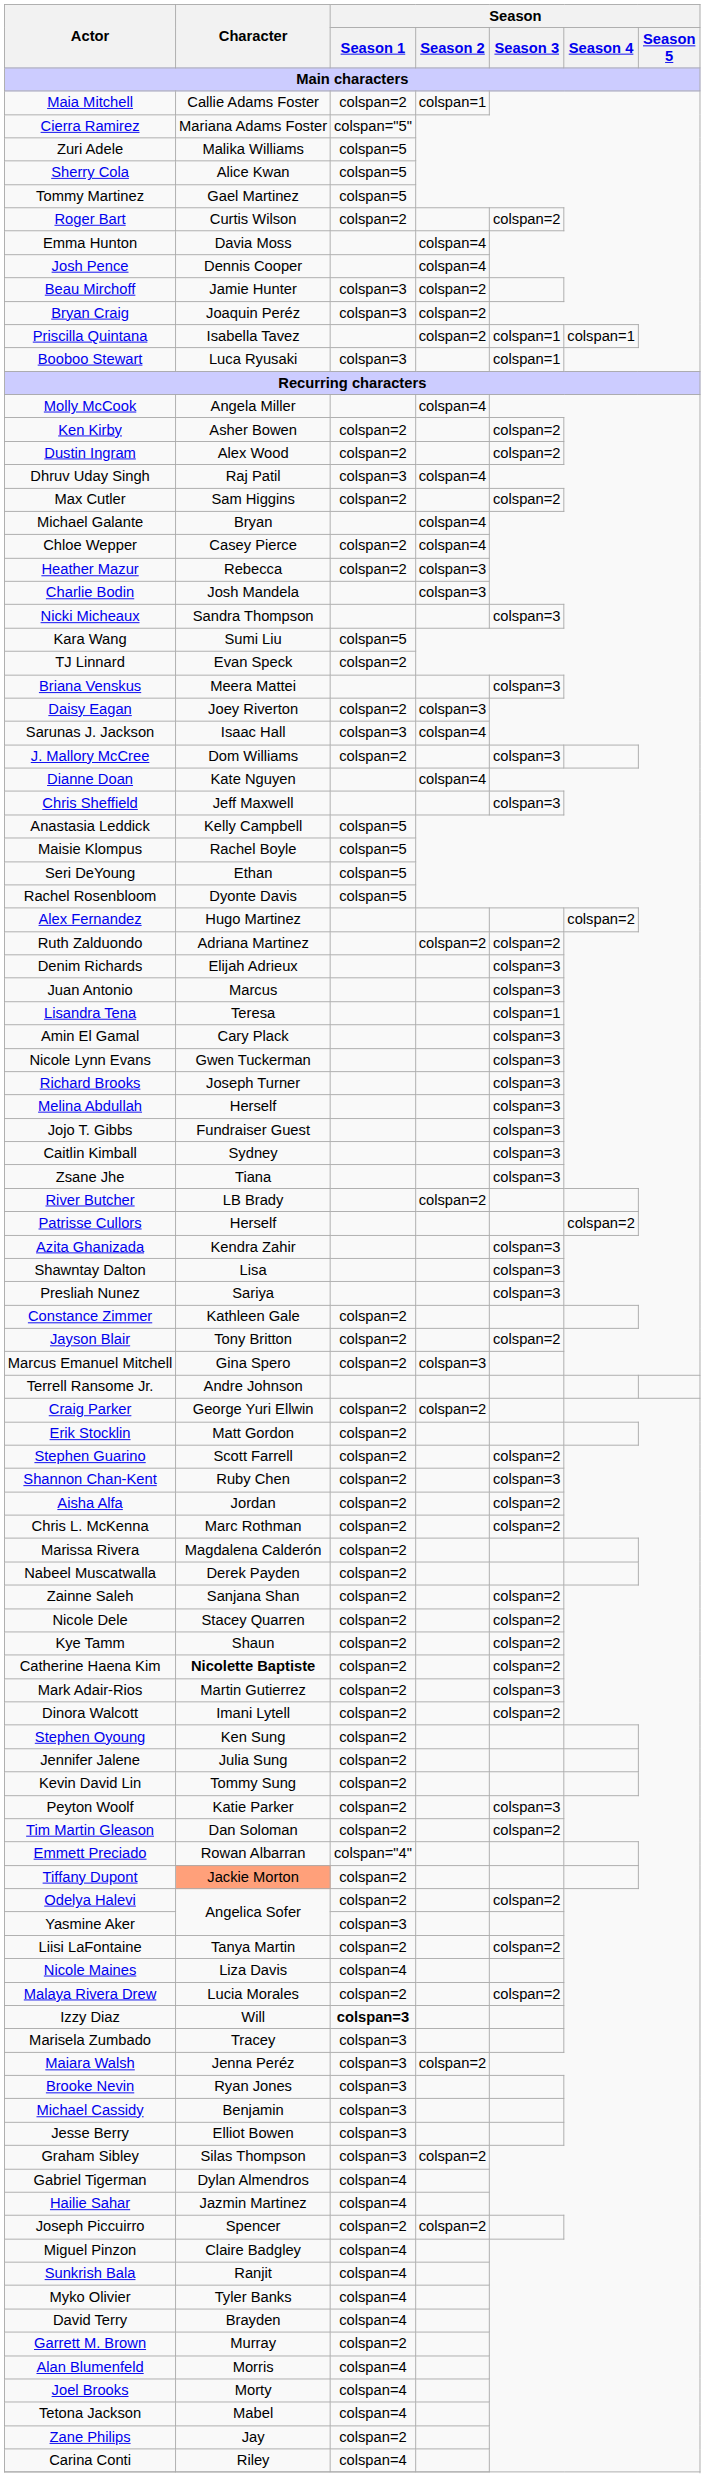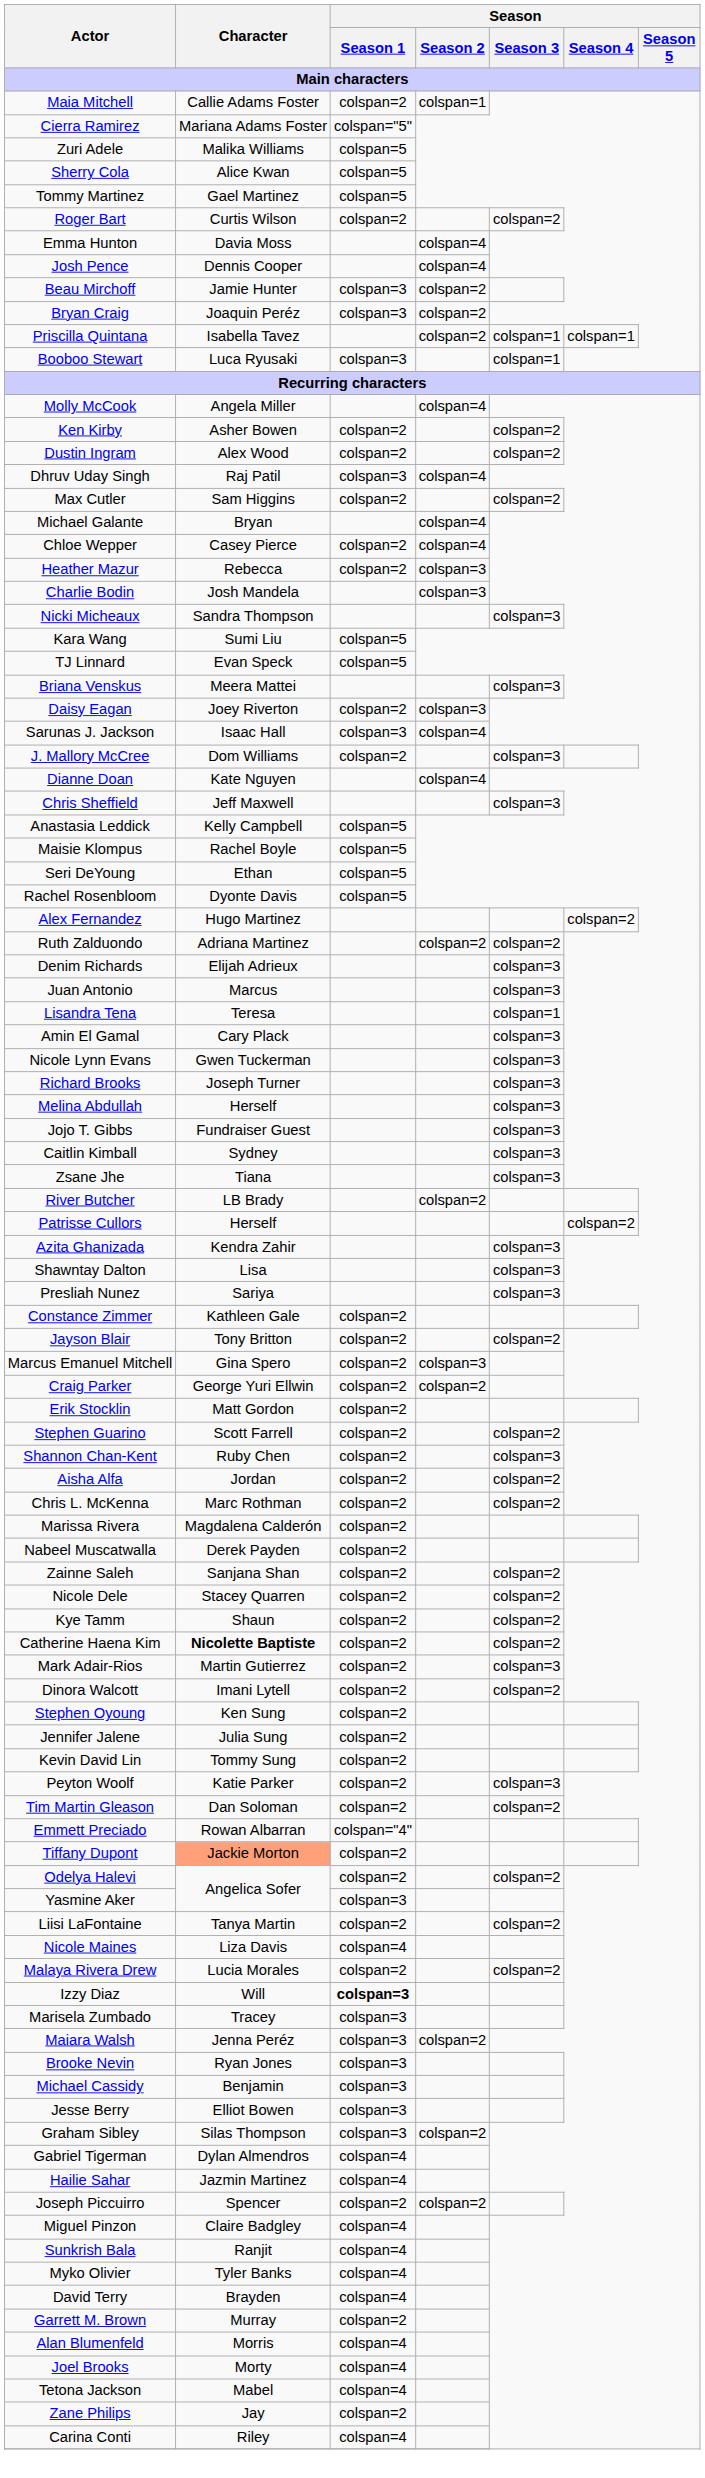(373, 663) colspan=2 -> (373, 663) colspan=5
- row: (90, 1386)
